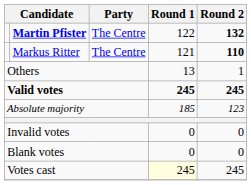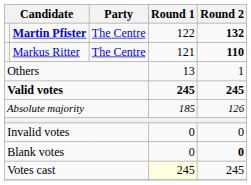(236, 108) 123 -> (236, 108) 126
(241, 151) normal -> (241, 151) bold
